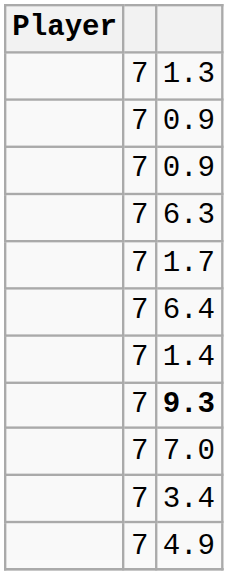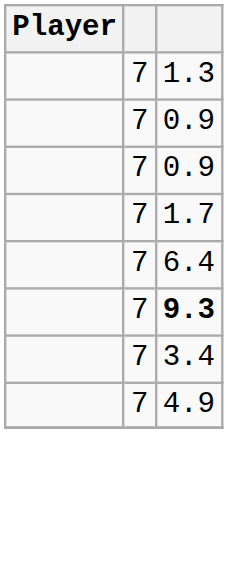- row: (65, 217)
- row: (65, 358)
- row: (65, 453)
